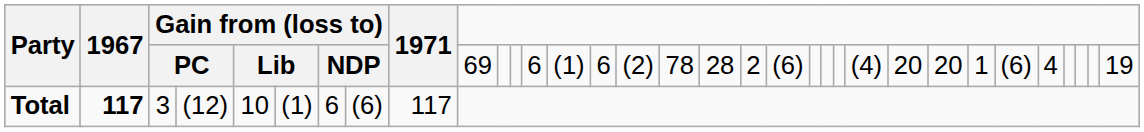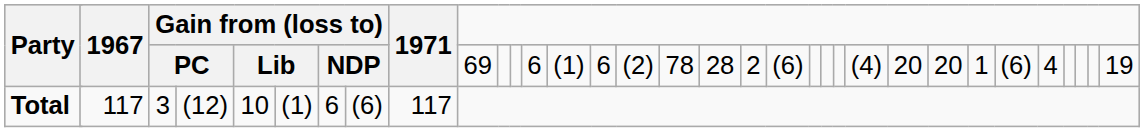(123, 106) bold -> (123, 106) normal
